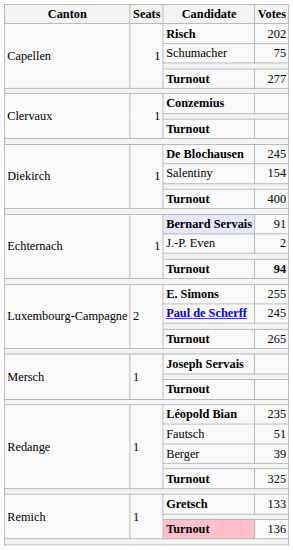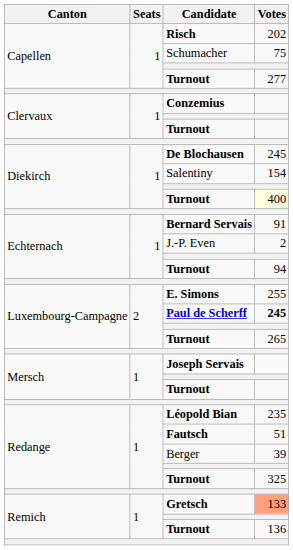(277, 198) no background -> (277, 198) lightyellow background
(209, 224) lavender background -> (209, 224) no background
(280, 268) bold -> (280, 268) normal
(277, 313) normal -> (277, 313) bold
(185, 434) normal -> (187, 434) bold
(277, 504) no background -> (277, 504) lightsalmon background
(188, 529) pink background -> (188, 529) no background
